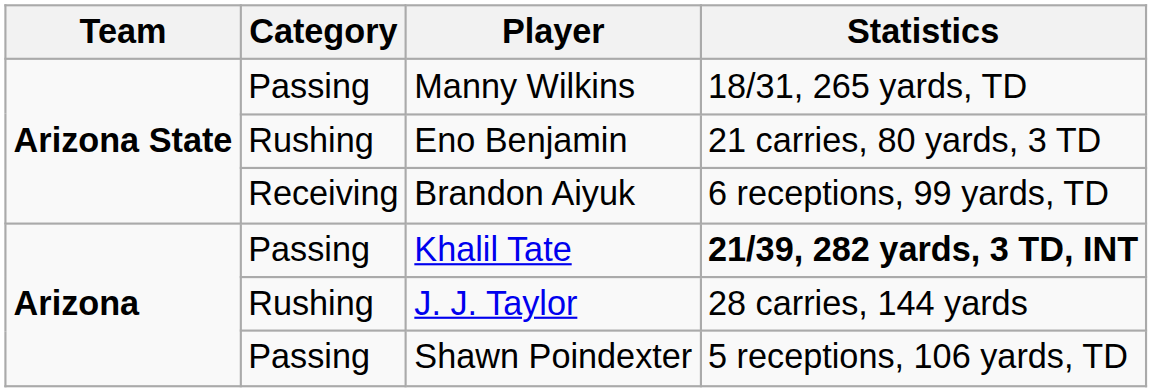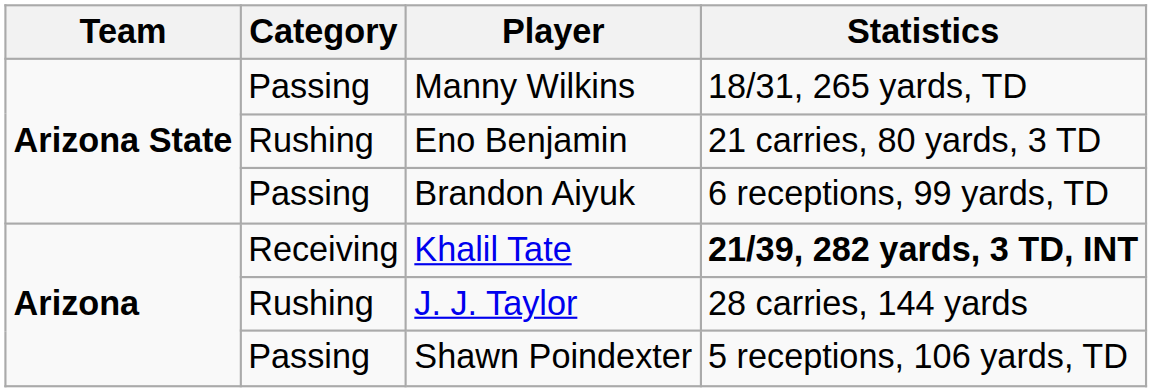(323, 194) Receiving -> (309, 194) Passing
(309, 249) Passing -> (323, 249) Receiving
